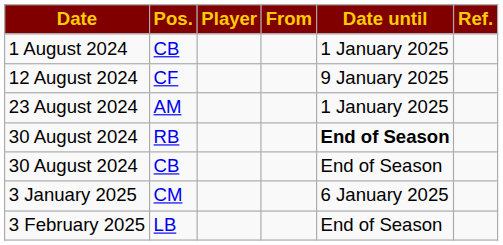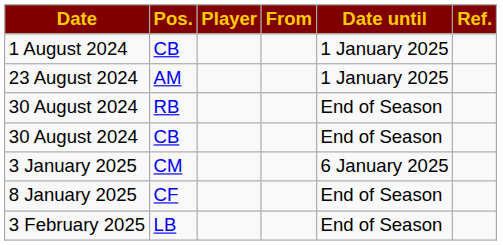- row: (73, 78)
(385, 136) bold -> (381, 107) normal
+ row: (73, 195)
